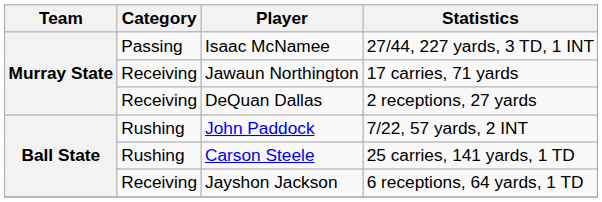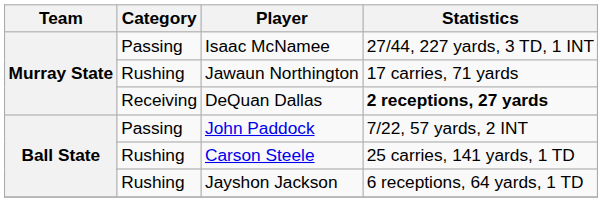(159, 73) Receiving -> (153, 73) Rushing
(452, 100) normal -> (457, 100) bold
(153, 128) Rushing -> (152, 128) Passing
(159, 182) Receiving -> (153, 182) Rushing
